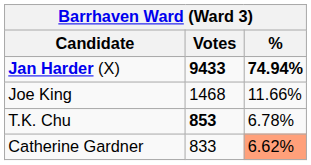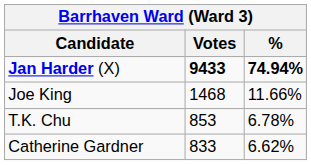(203, 120) bold -> (203, 120) normal
(271, 146) lightsalmon background -> (271, 146) no background
